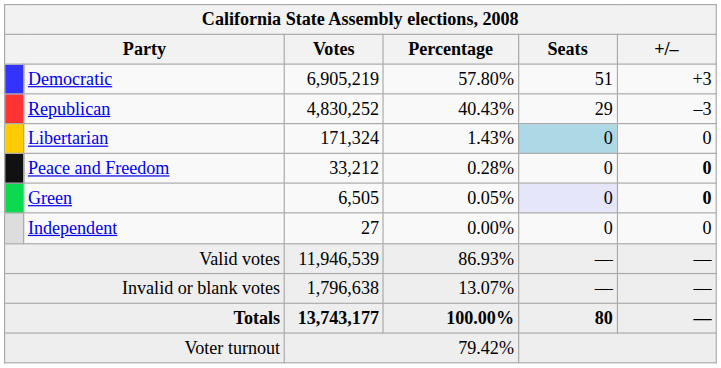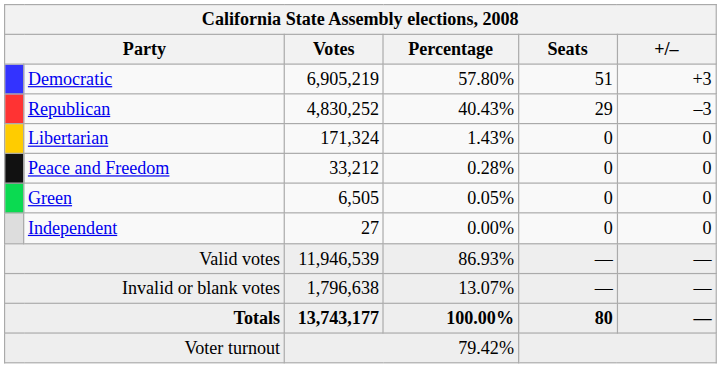(608, 138) lightblue background -> (608, 138) no background
(707, 168) bold -> (707, 168) normal
(608, 198) lavender background -> (608, 198) no background
(707, 198) bold -> (707, 198) normal
